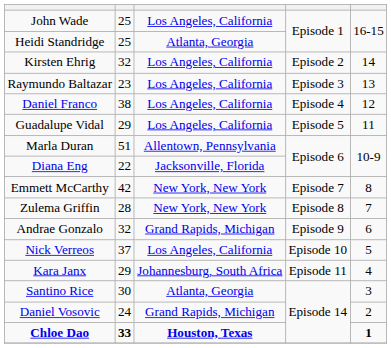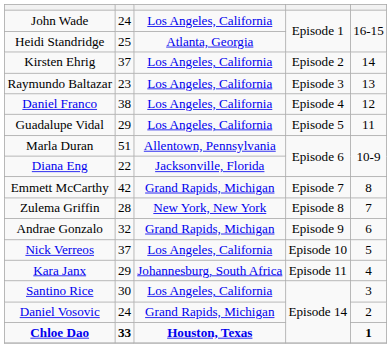(125, 20) 25 -> (125, 20) 24
(125, 62) 32 -> (125, 62) 37
(210, 187) New York, New York -> (210, 187) Grand Rapids, Michigan
(210, 291) Atlanta, Georgia -> (210, 291) Los Angeles, California
